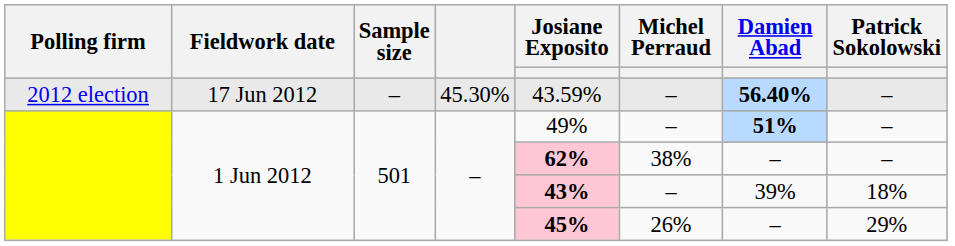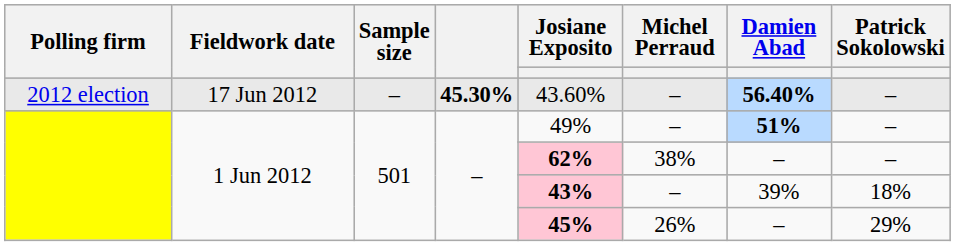(475, 94) normal -> (477, 94) bold
(567, 94) 43.59% -> (571, 94) 43.60%
